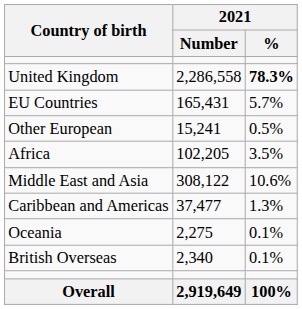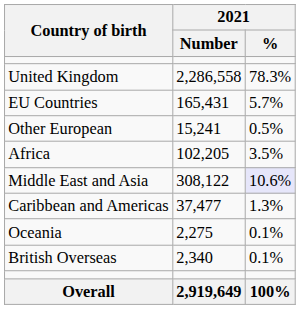(271, 76) bold -> (270, 76) normal
(270, 180) no background -> (270, 180) lavender background
